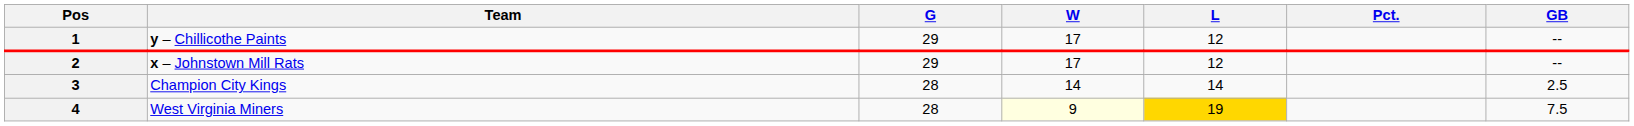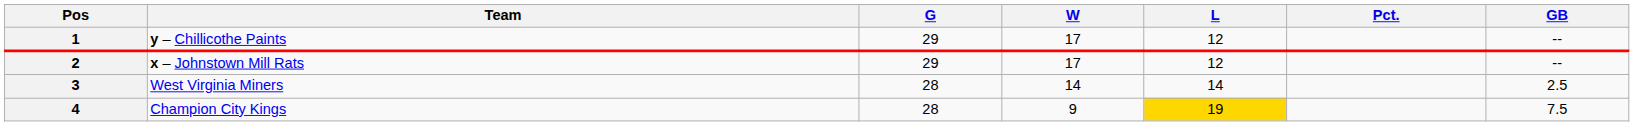(218, 86) Champion City Kings -> (217, 86) West Virginia Miners
(217, 109) West Virginia Miners -> (218, 109) Champion City Kings
(1073, 109) lightyellow background -> (1073, 109) no background
